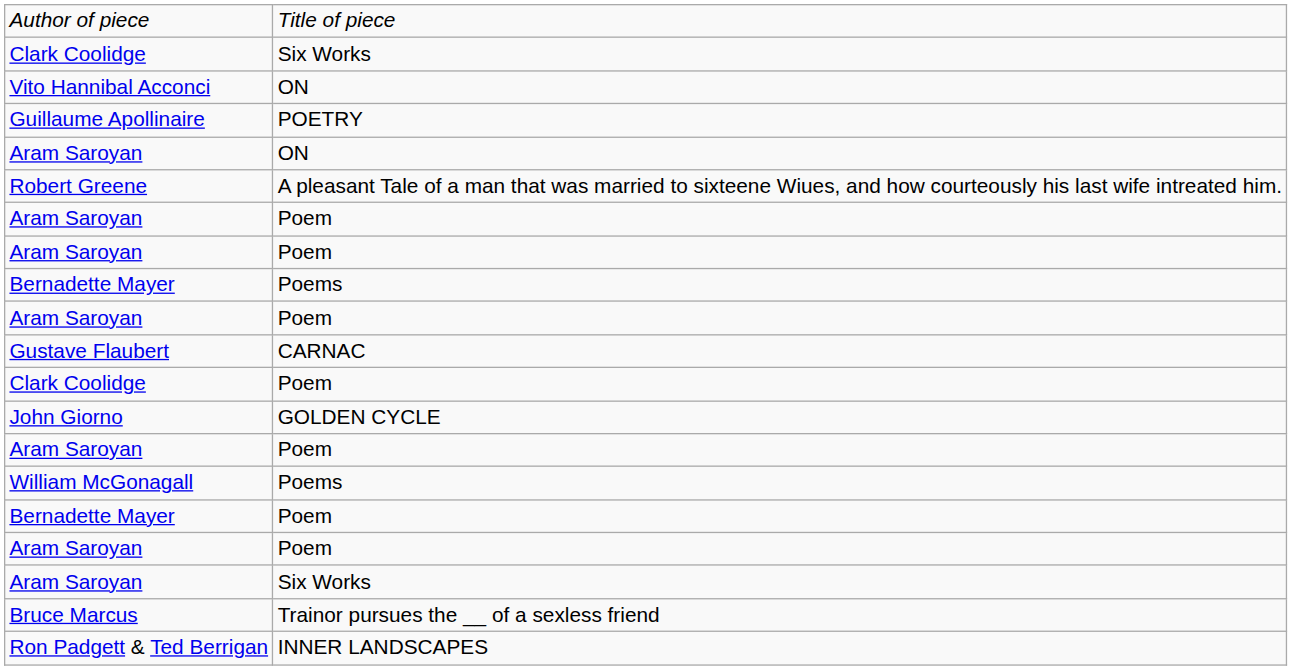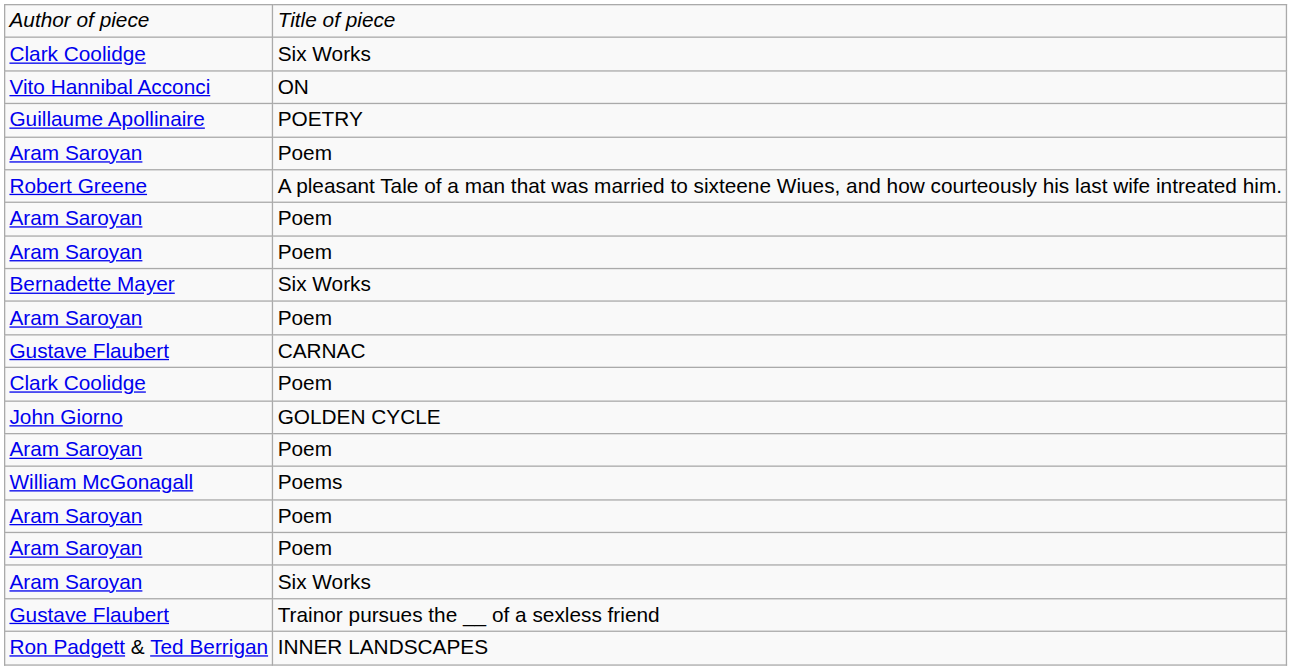(293, 152) ON -> (305, 152) Poem
(310, 284) Poems -> (324, 284) Six Works
(92, 515) Bernadette Mayer -> (76, 515) Aram Saroyan
(74, 614) Bruce Marcus -> (89, 614) Gustave Flaubert
